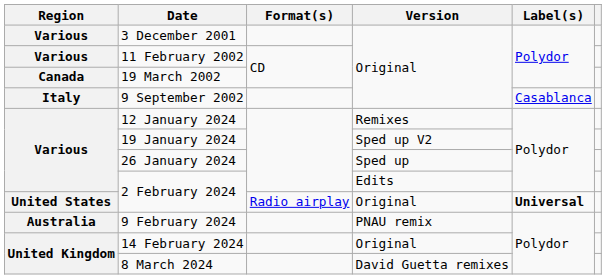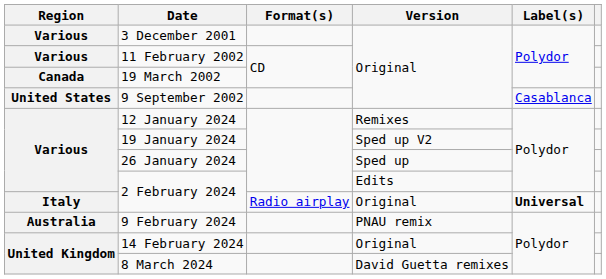(61, 98) Italy -> (61, 98) United States
(61, 202) United States -> (61, 202) Italy
